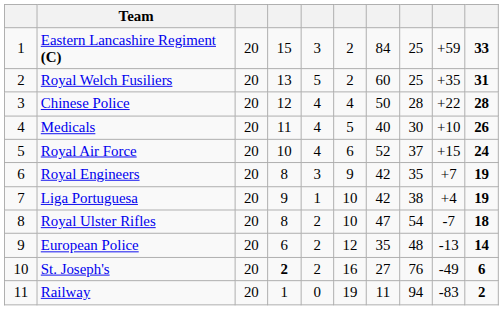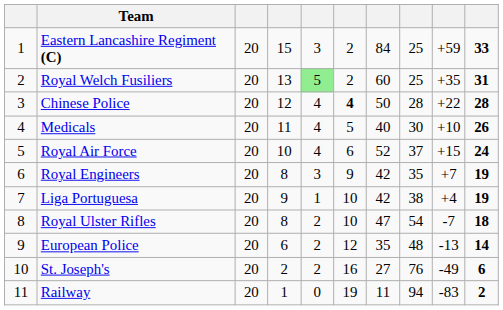(317, 80) no background -> (317, 80) lightgreen background
(350, 103) normal -> (350, 103) bold
(284, 269) bold -> (284, 269) normal
